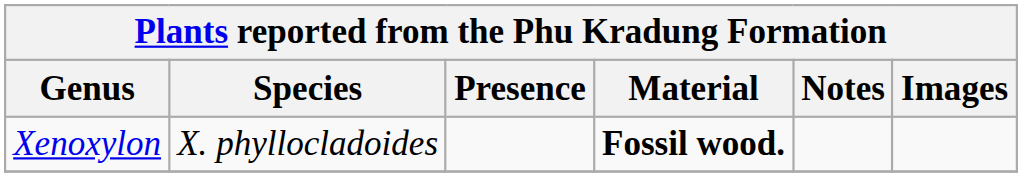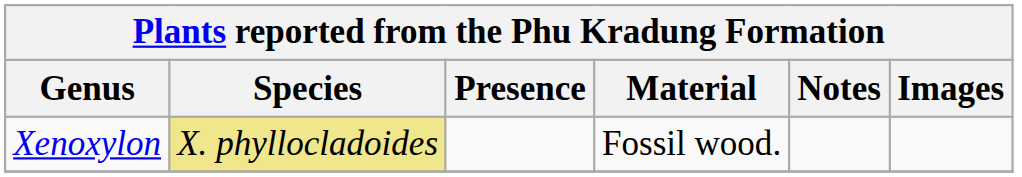(308, 143) no background -> (308, 143) khaki background
(694, 143) bold -> (692, 143) normal
